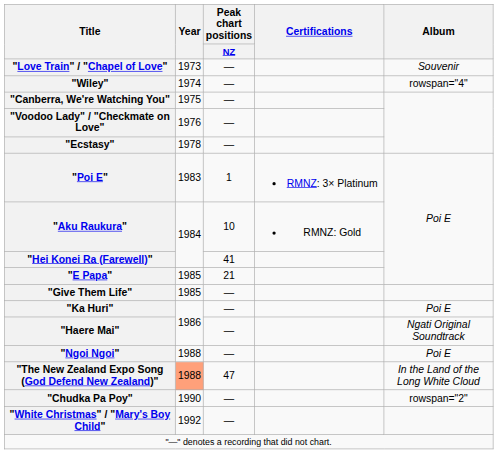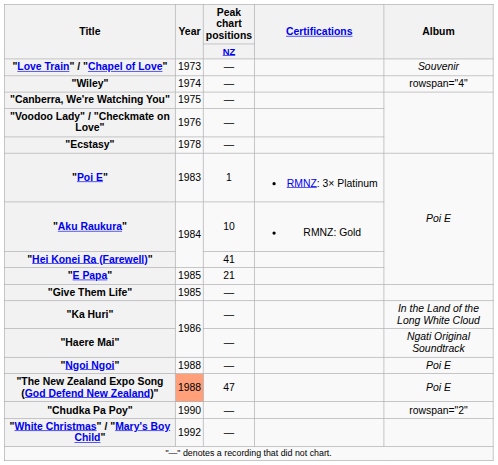(438, 309) Poi E -> (438, 314) In the Land of the Long White Cloud
(438, 376) In the Land of the Long White Cloud -> (438, 387) Poi E
